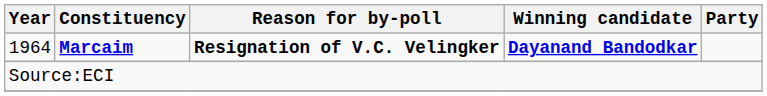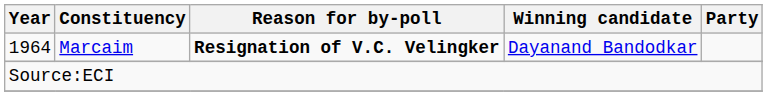(96, 48) bold -> (96, 48) normal
(603, 48) bold -> (603, 48) normal
